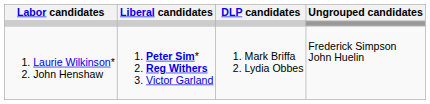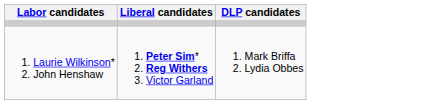- column: (366, 12)
